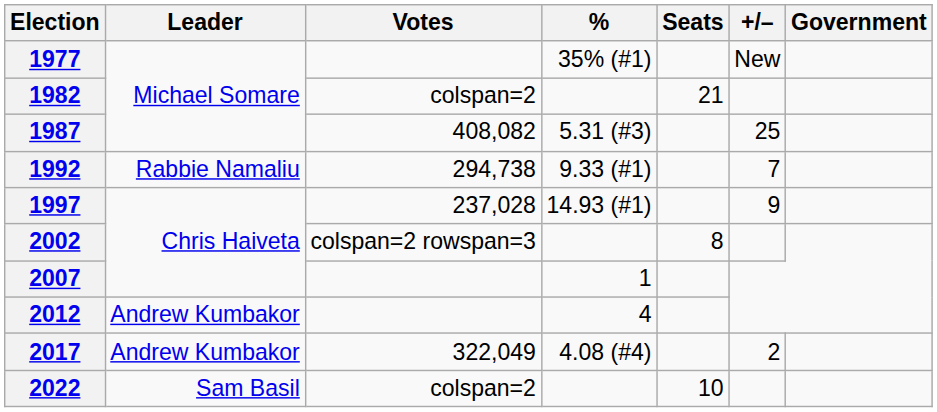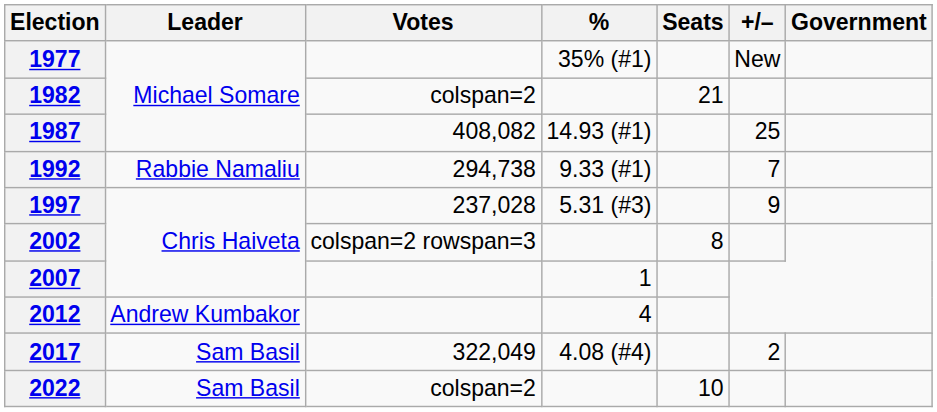(605, 132) 5.31 (#3) -> (599, 132) 14.93 (#1)
(599, 205) 14.93 (#1) -> (605, 205) 5.31 (#3)
(205, 351) Andrew Kumbakor -> (248, 351) Sam Basil
